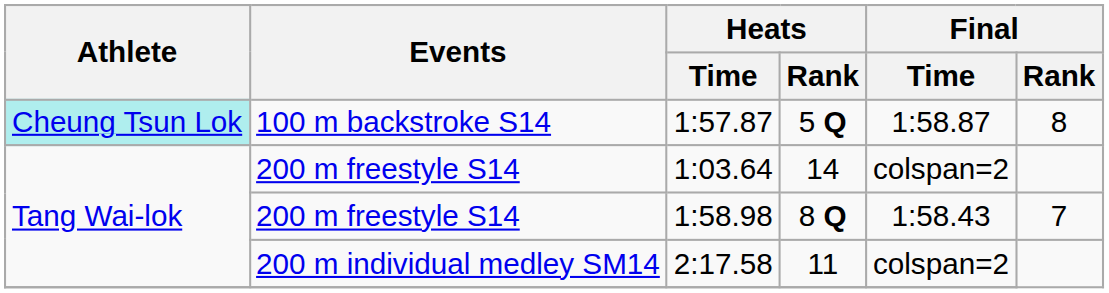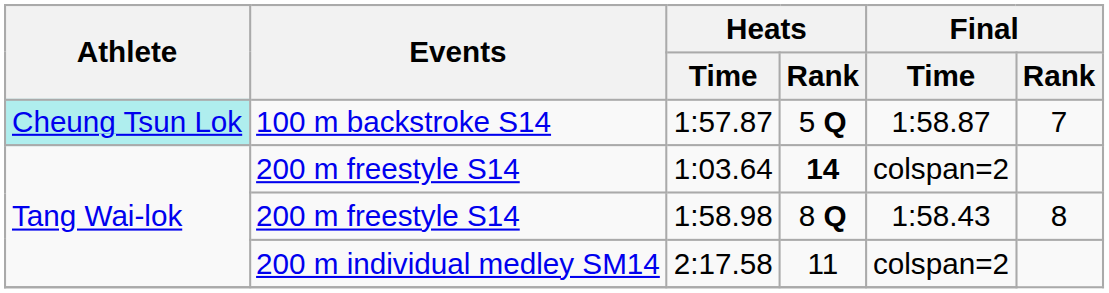(1059, 123) 8 -> (1059, 123) 7
(823, 169) normal -> (823, 169) bold
(1059, 216) 7 -> (1059, 216) 8
